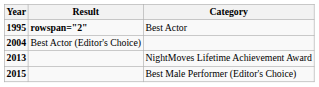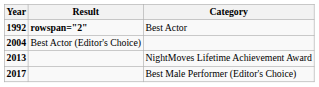(16, 27) 1995 -> (16, 27) 1992
(16, 74) 2015 -> (16, 74) 2017
